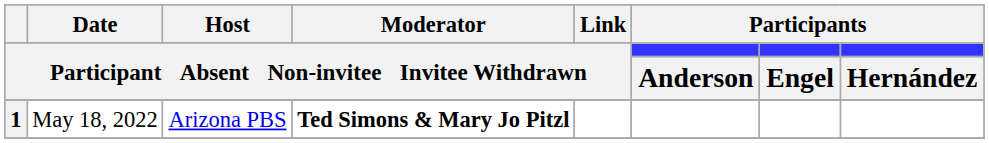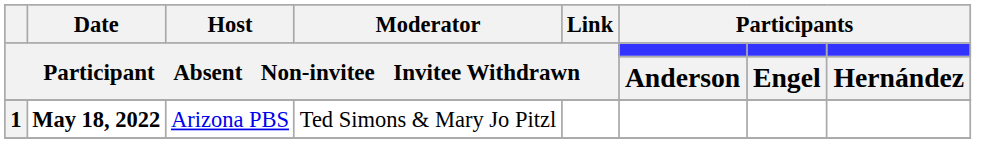(95, 118) normal -> (96, 118) bold
(433, 118) bold -> (428, 118) normal
